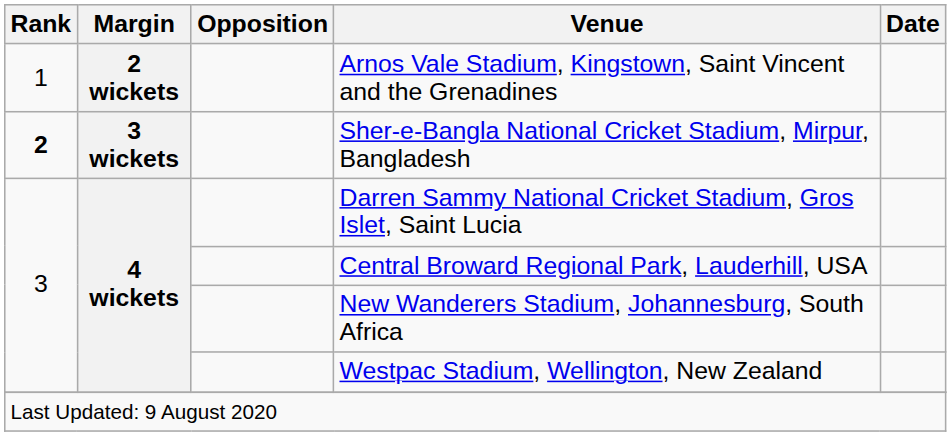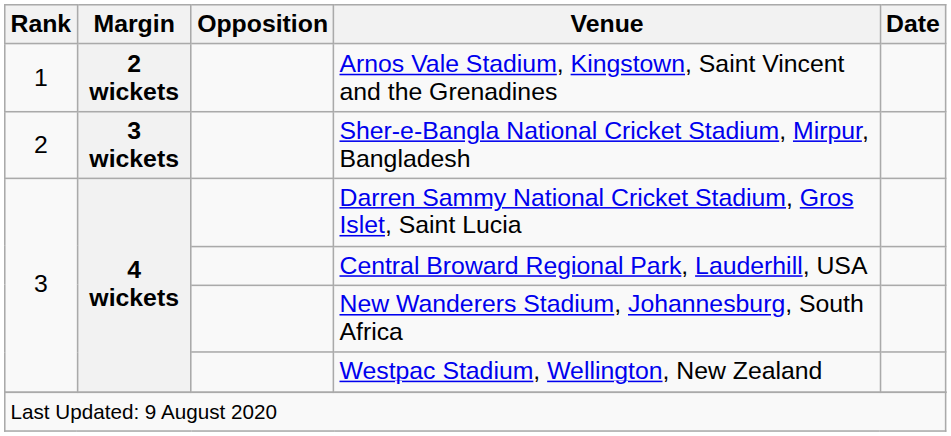(41, 144) bold -> (41, 144) normal
